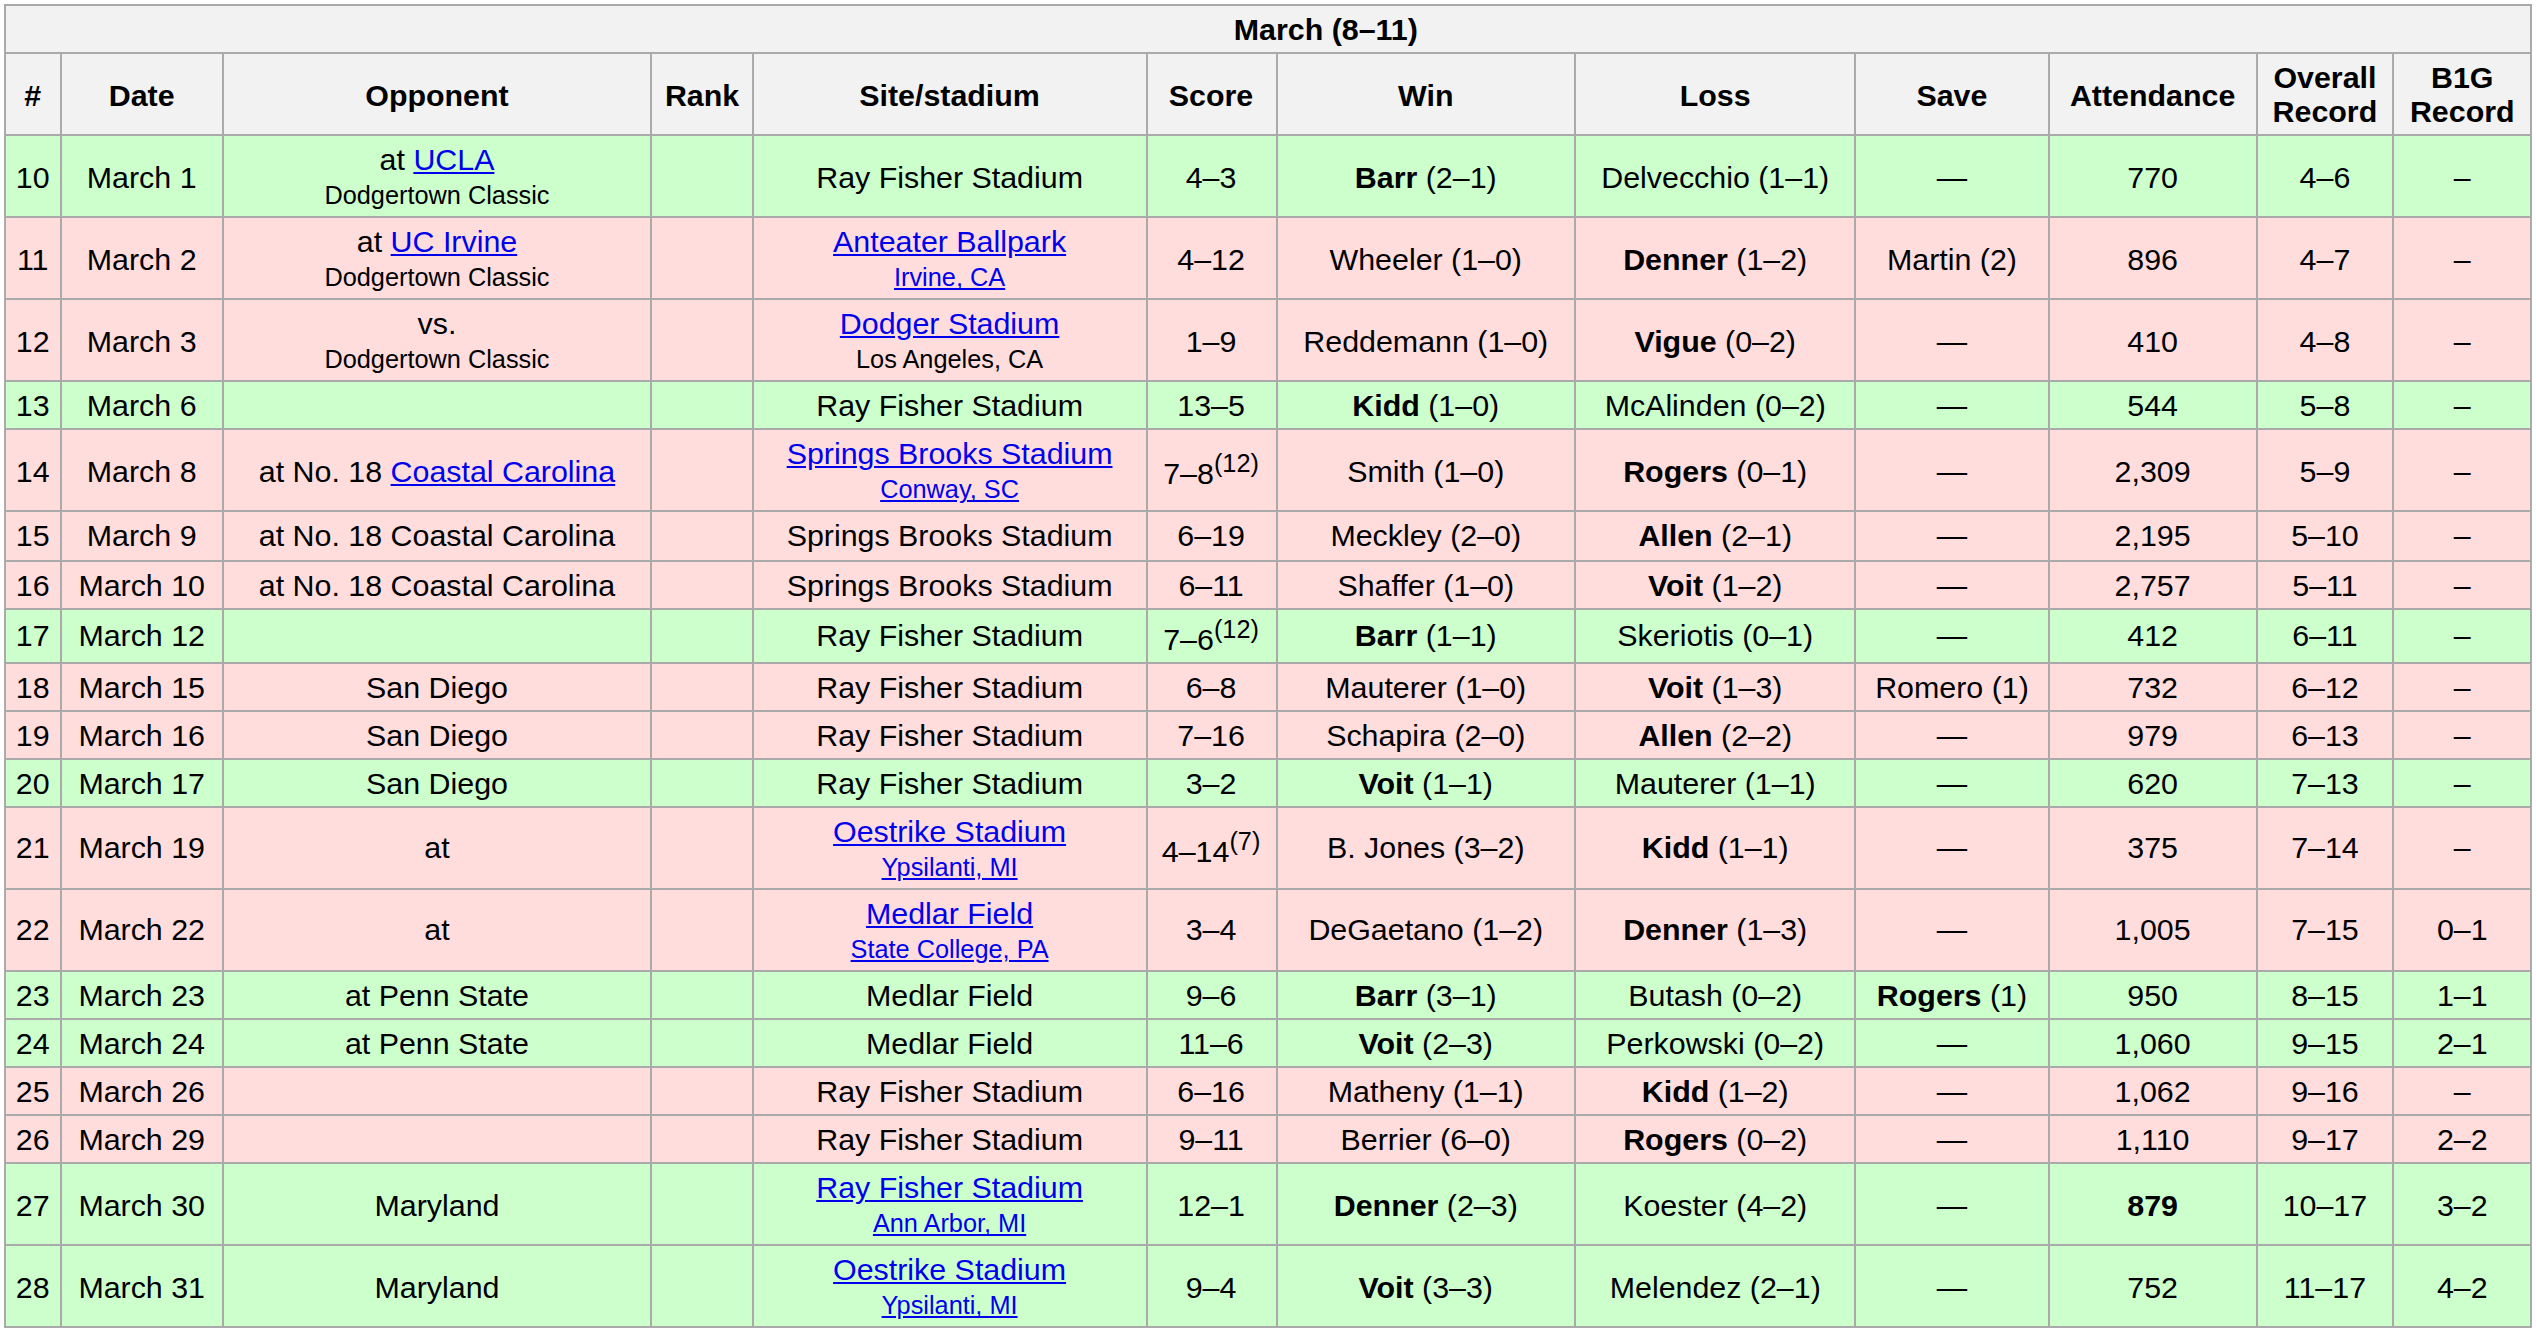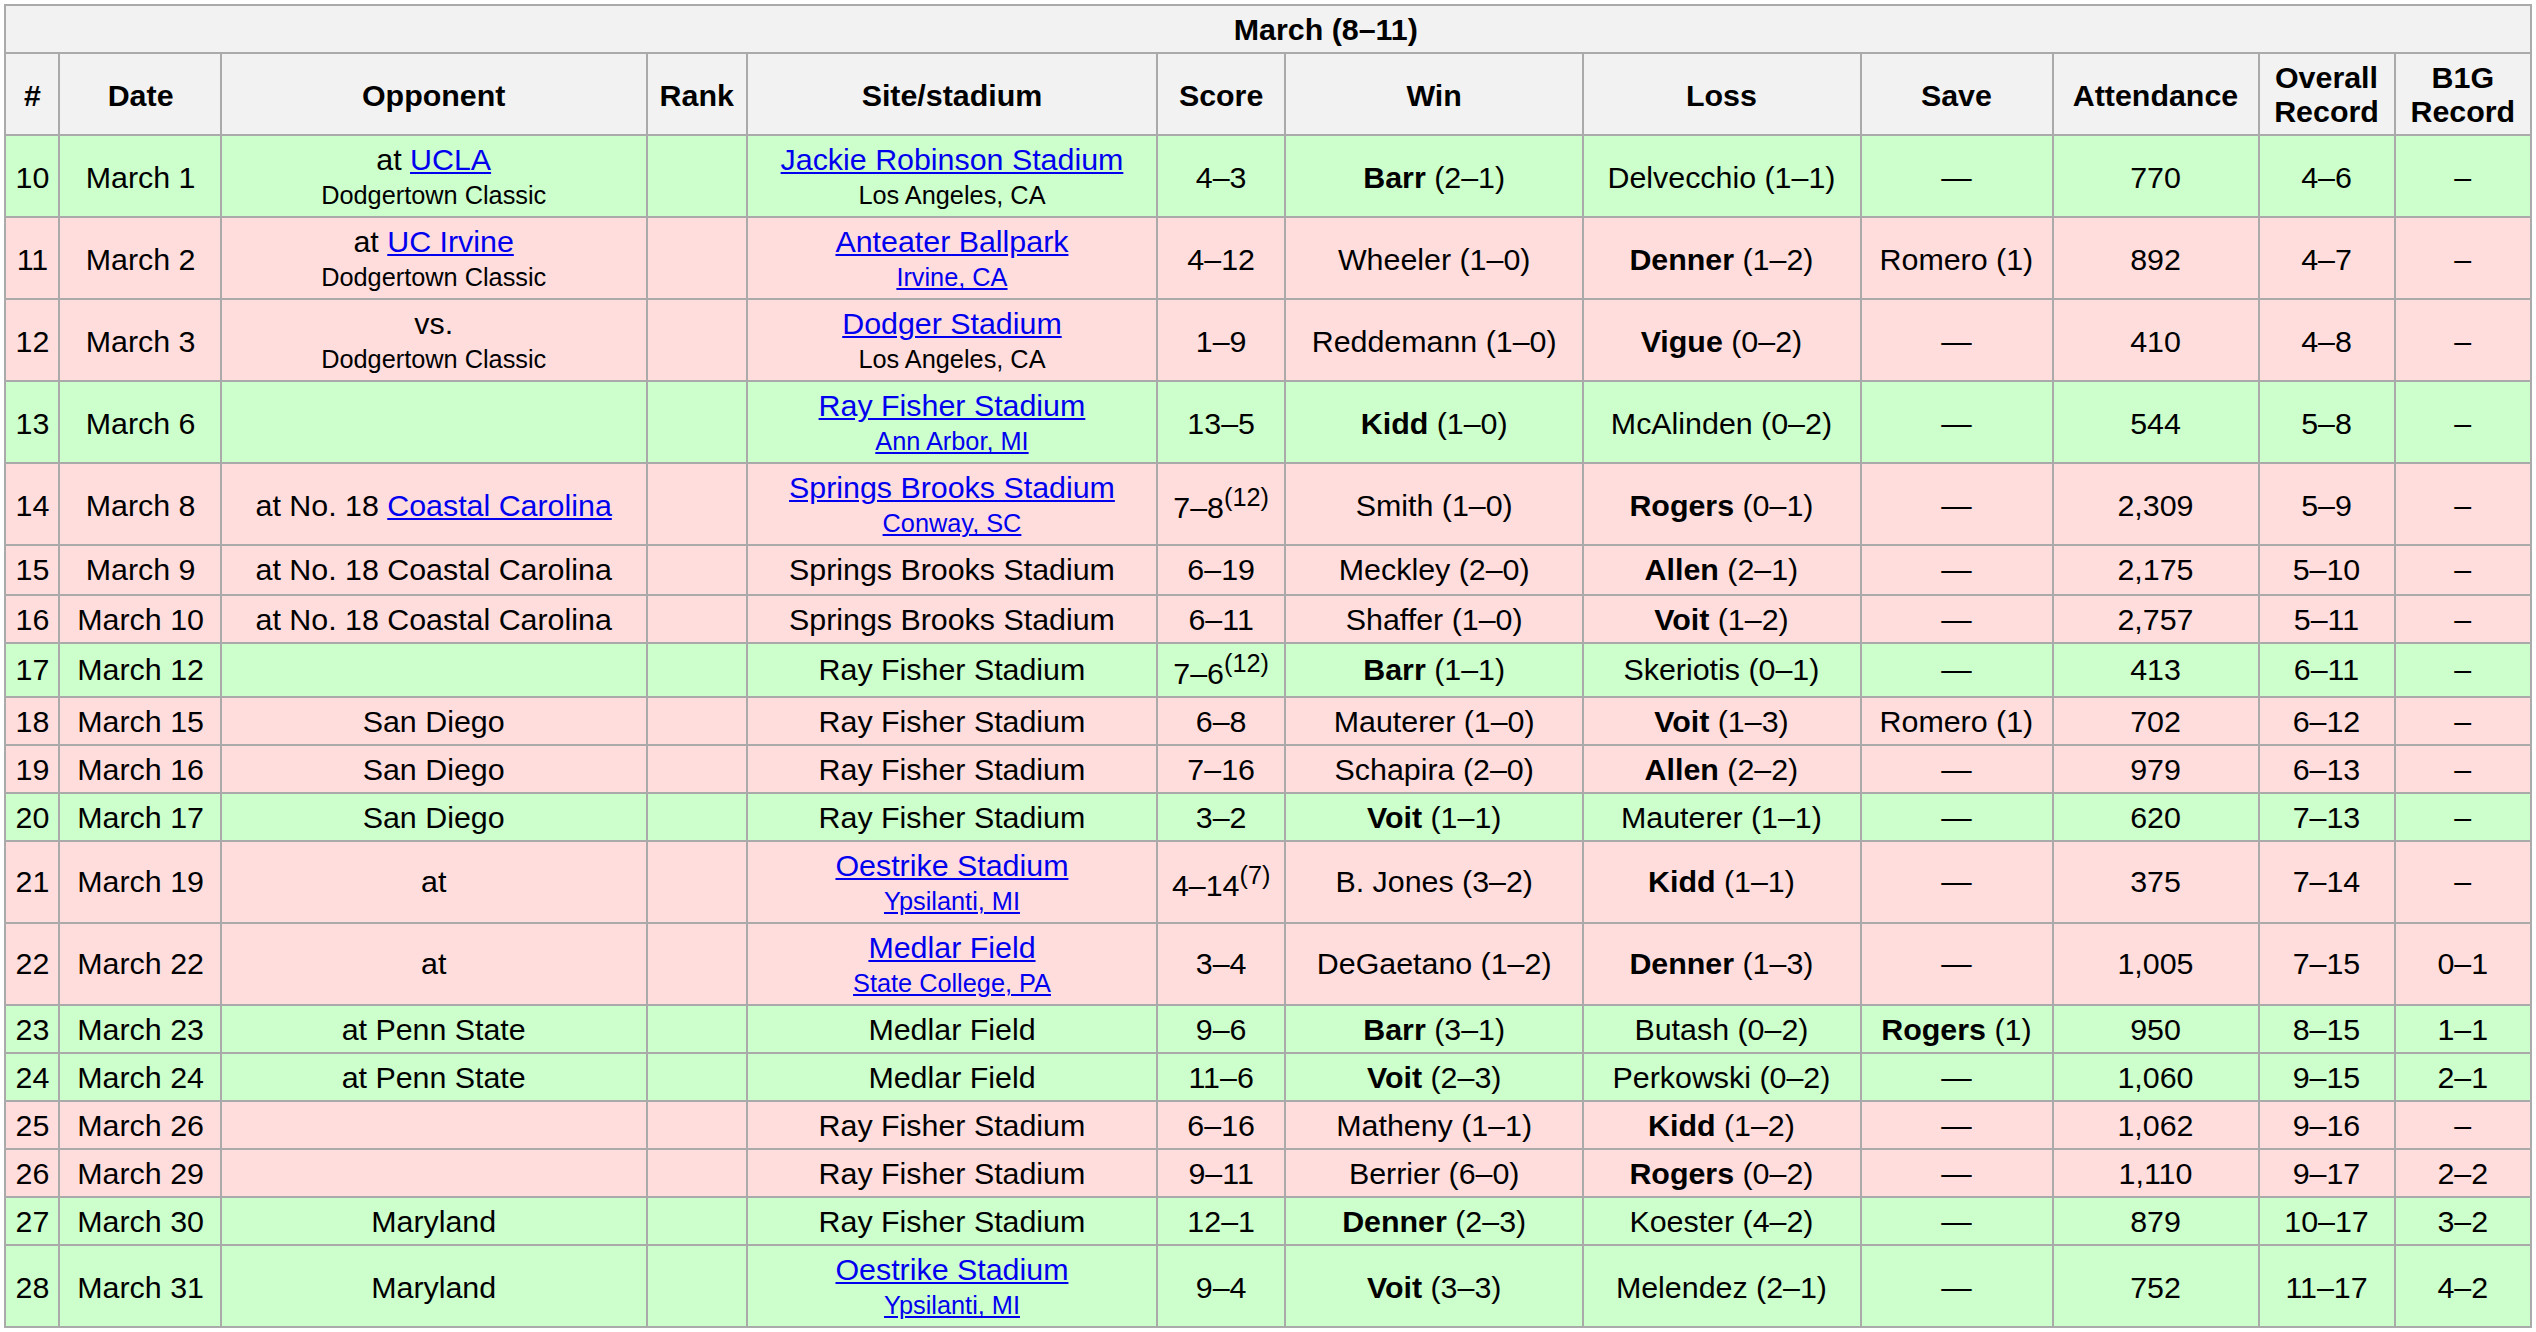(950, 176) Ray Fisher Stadium -> (952, 176) Jackie Robinson Stadium Los Angeles, CA
(1952, 258) Martin (2) -> (1956, 258) Romero (1)
(2153, 258) 896 -> (2155, 258) 892
(950, 406) Ray Fisher Stadium -> (952, 423) Ray Fisher Stadium Ann Arbor, MI
(2153, 536) 2,195 -> (2155, 570) 2,175
(2153, 635) 412 -> (2155, 669) 413
(2153, 686) 732 -> (2155, 720) 702
(950, 1205) Ray Fisher Stadium Ann Arbor, MI -> (952, 1222) Ray Fisher Stadium
(2153, 1205) bold -> (2155, 1222) normal
